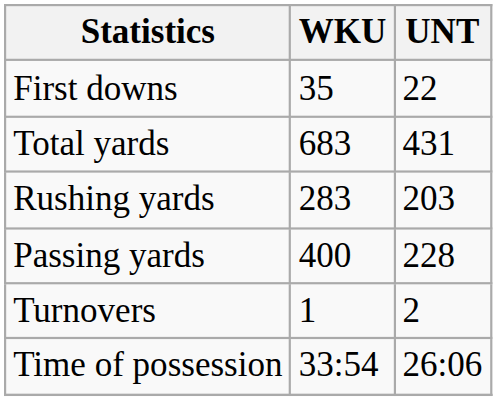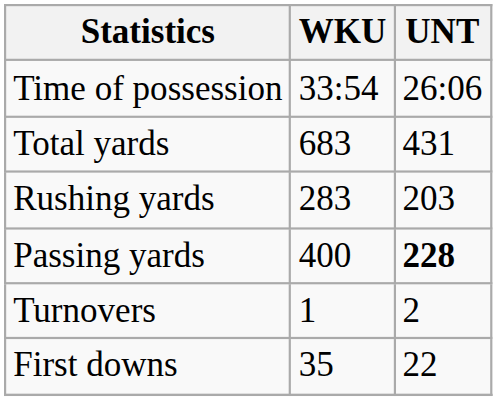rows swapped: (95, 87) <-> (148, 365)
(429, 254) normal -> (429, 254) bold
